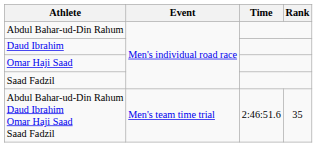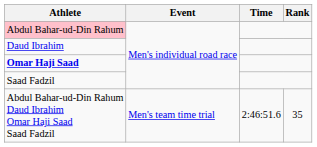(65, 30) no background -> (65, 30) pink background
(40, 63) normal -> (43, 63) bold
